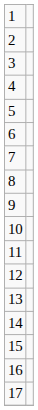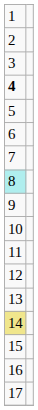(12, 87) normal -> (12, 87) bold
(12, 181) no background -> (12, 181) paleturquoise background
(15, 323) no background -> (15, 323) khaki background
